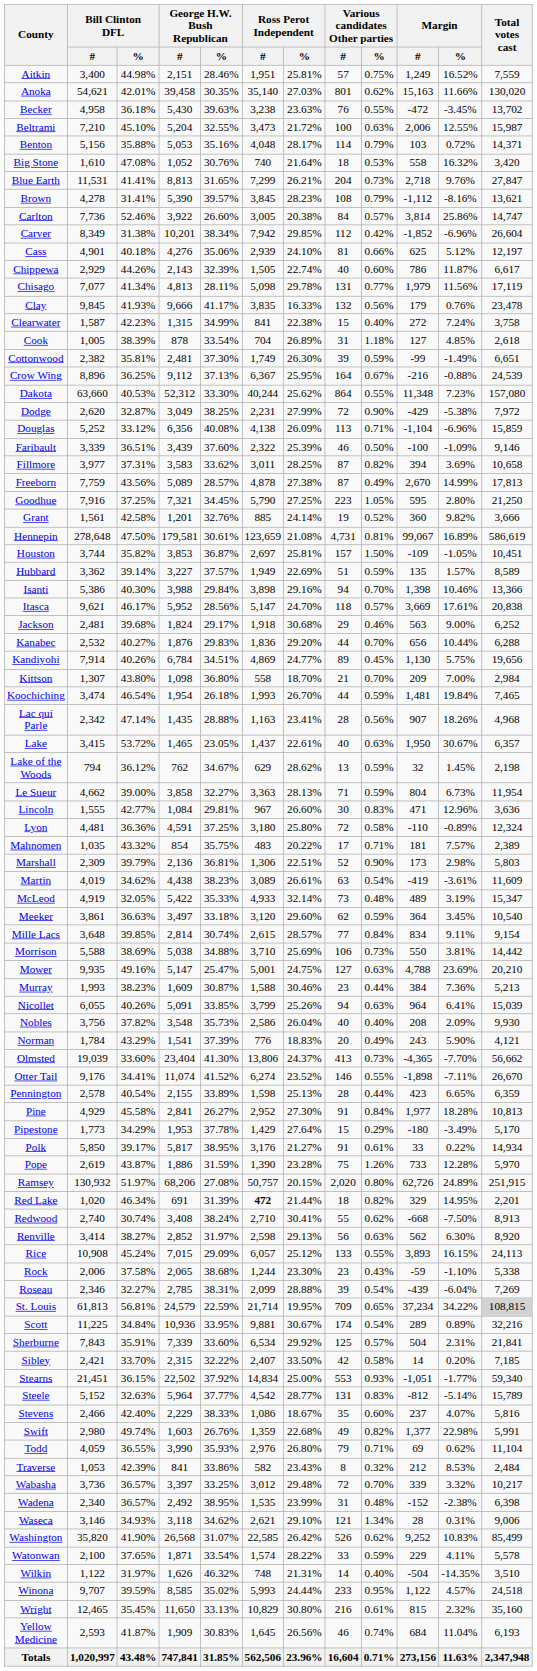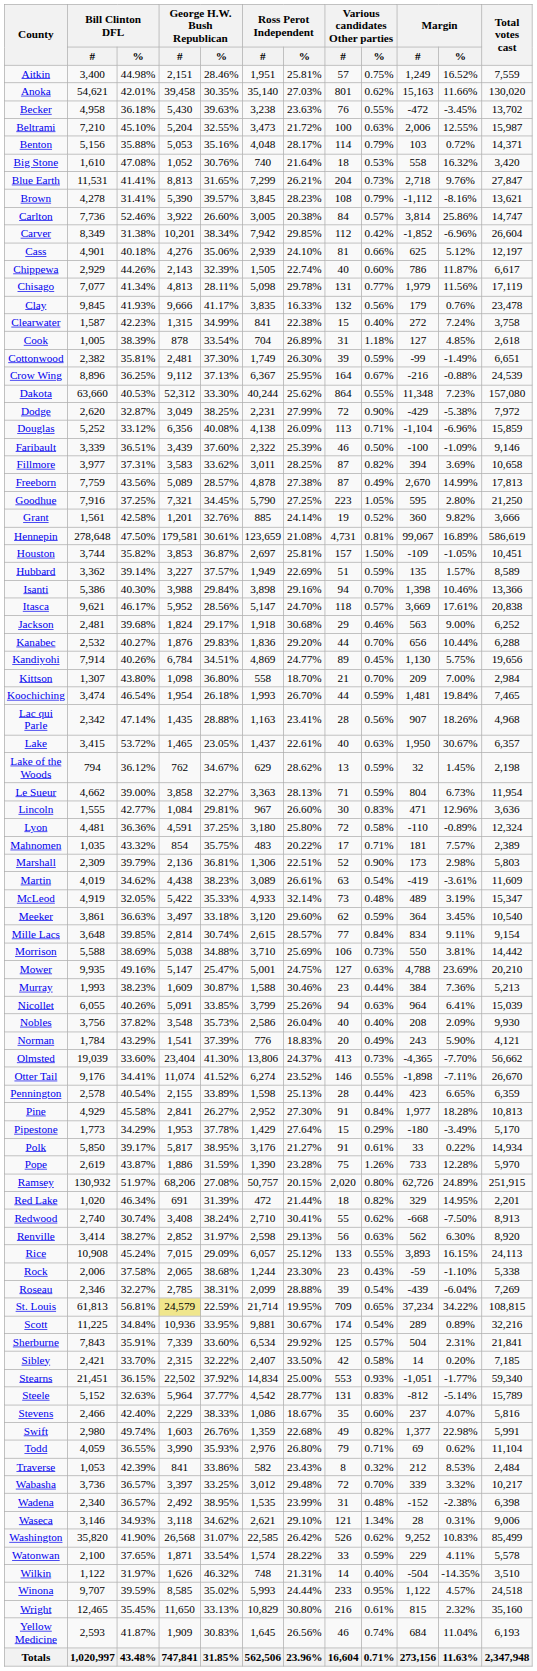(263, 1200) bold -> (263, 1200) normal
(180, 1307) no background -> (180, 1307) khaki background
(507, 1307) lightgrey background -> (507, 1307) no background
